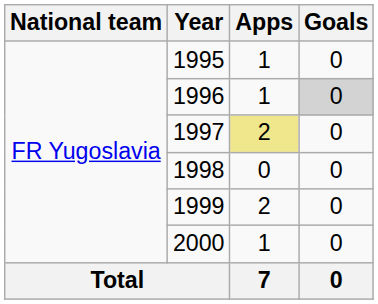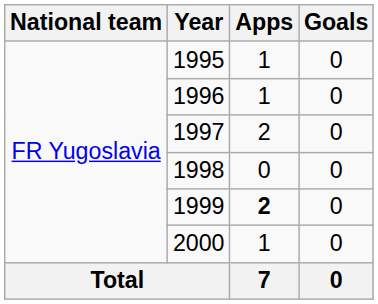(336, 96) lightgrey background -> (336, 96) no background
(264, 133) khaki background -> (264, 133) no background
(264, 206) normal -> (264, 206) bold
